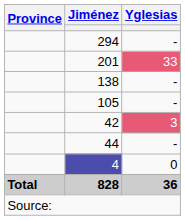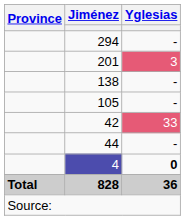(170, 62) 33 -> (174, 62) 3
(174, 123) 3 -> (170, 123) 33
(174, 164) normal -> (174, 164) bold
